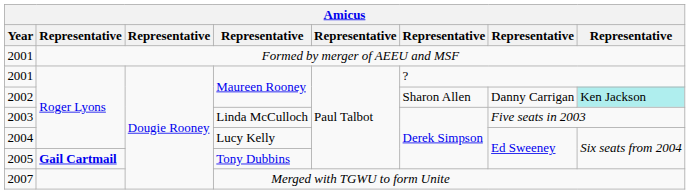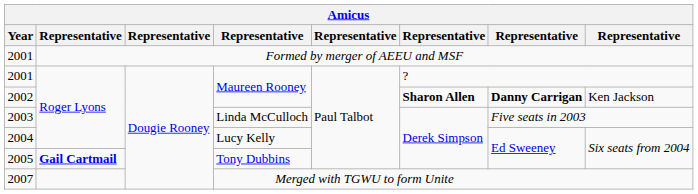(437, 96) normal -> (439, 96) bold
(533, 96) normal -> (537, 96) bold
(613, 96) paleturquoise background -> (621, 96) no background
